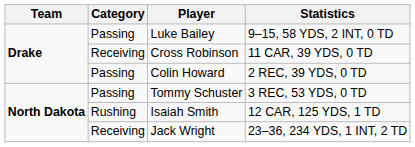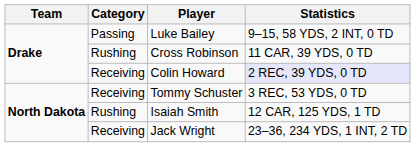(118, 53) Receiving -> (113, 53) Rushing
(113, 73) Passing -> (118, 73) Receiving
(307, 73) no background -> (307, 73) lavender background
(113, 92) Passing -> (118, 92) Receiving
